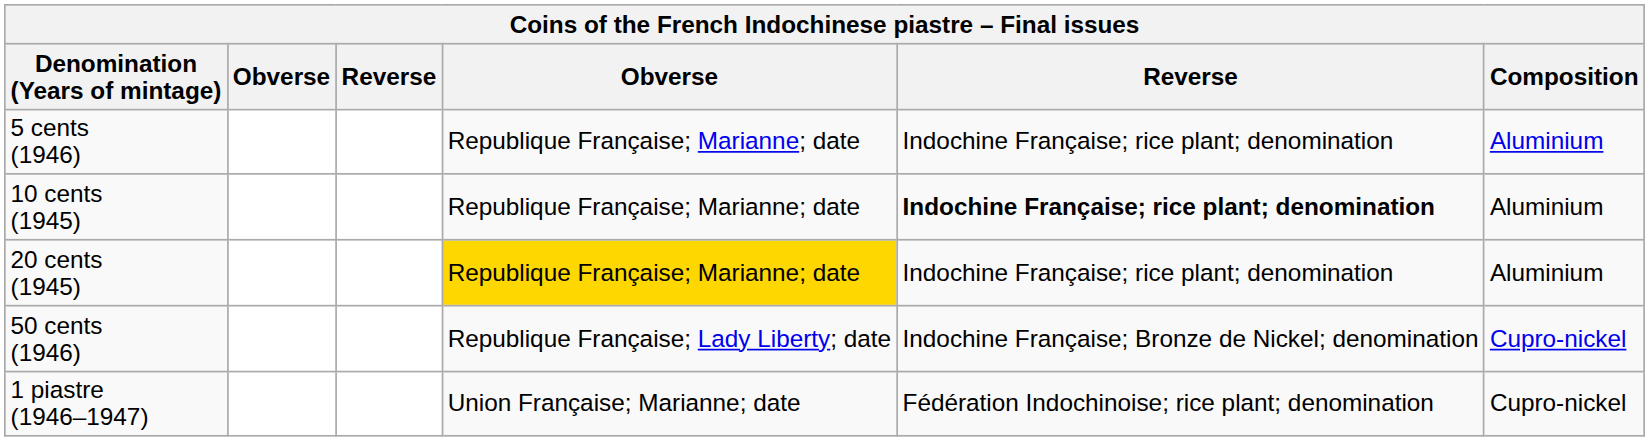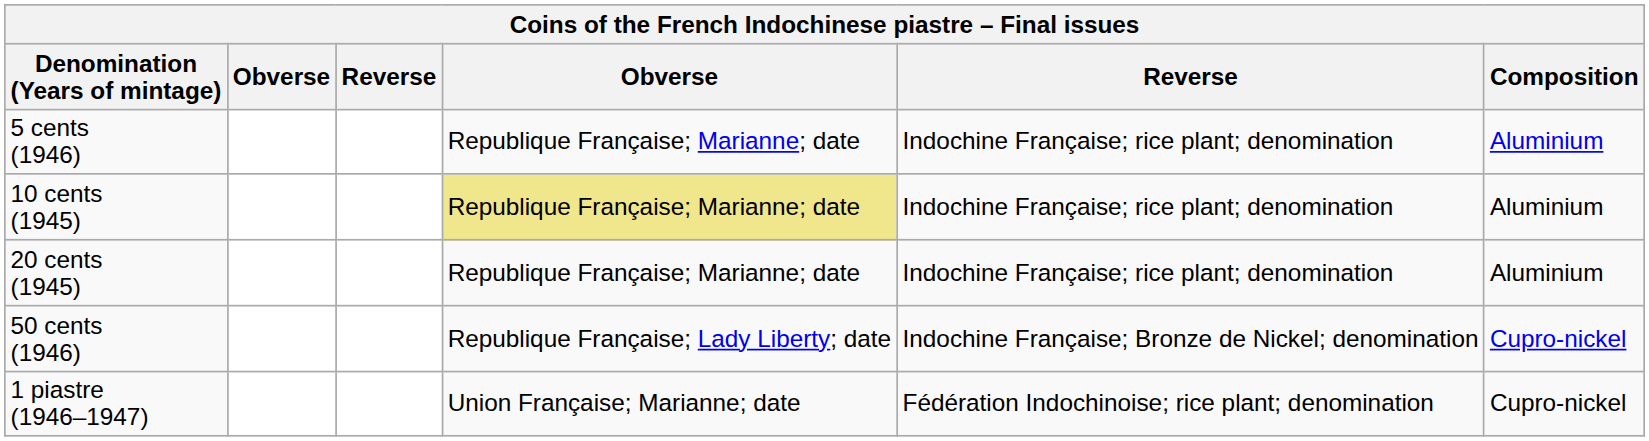(654, 207) no background -> (654, 207) khaki background
(1169, 207) bold -> (1148, 207) normal
(654, 273) gold background -> (654, 273) no background
